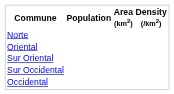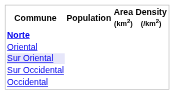(18, 35) normal -> (18, 35) bold
(30, 59) no background -> (30, 59) lavender background
